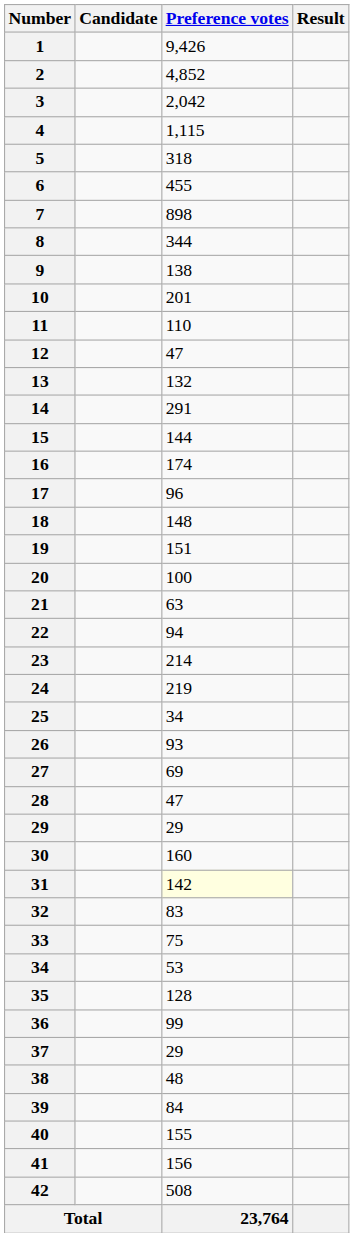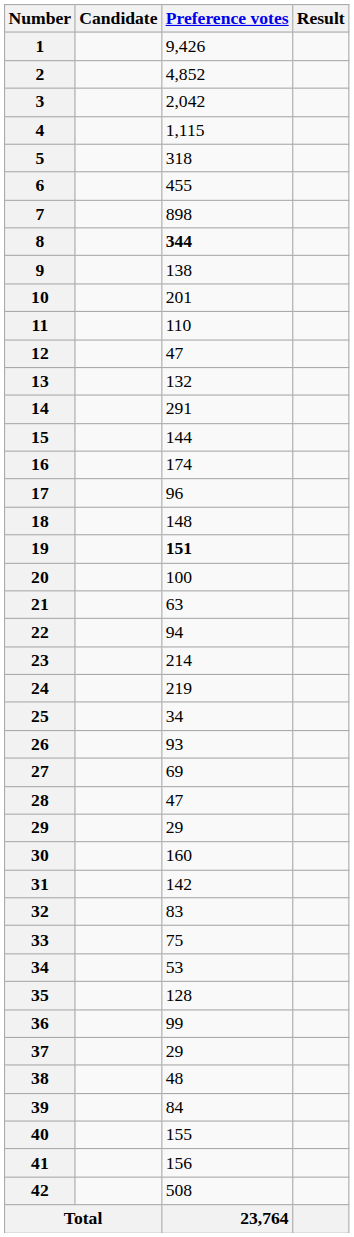(179, 241) normal -> (179, 241) bold
(179, 548) normal -> (179, 548) bold
(179, 883) lightyellow background -> (179, 883) no background
